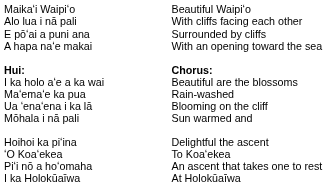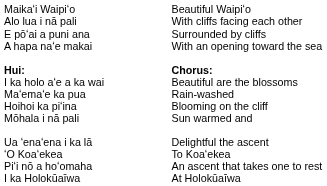(48, 106) Ua ʻenaʻena i ka lā -> (40, 106) Hoihoi ka piʻina
(40, 142) Hoihoi ka piʻina -> (48, 142) Ua ʻenaʻena i ka lā
